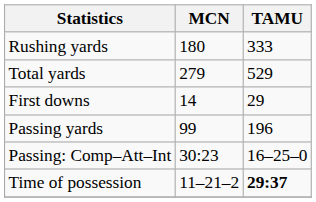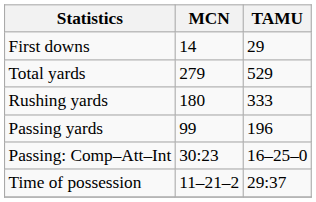rows swapped: (49, 100) <-> (58, 45)
(267, 182) bold -> (267, 182) normal
